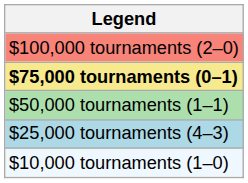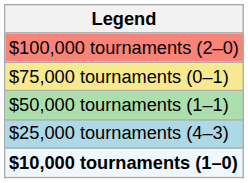(123, 76) bold -> (119, 76) normal
(119, 162) normal -> (123, 162) bold
